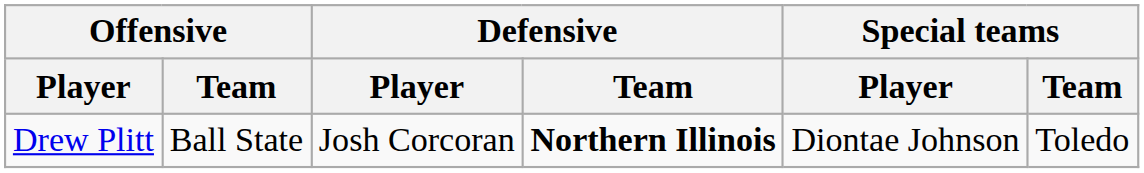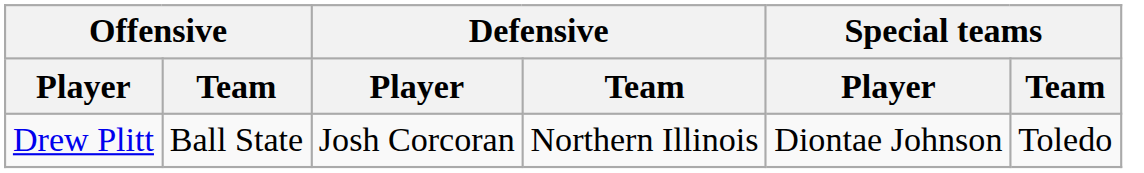(653, 139) bold -> (645, 139) normal
